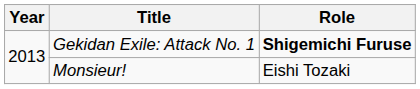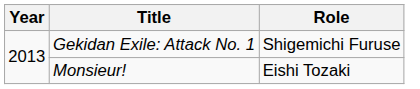(337, 44) bold -> (332, 44) normal
